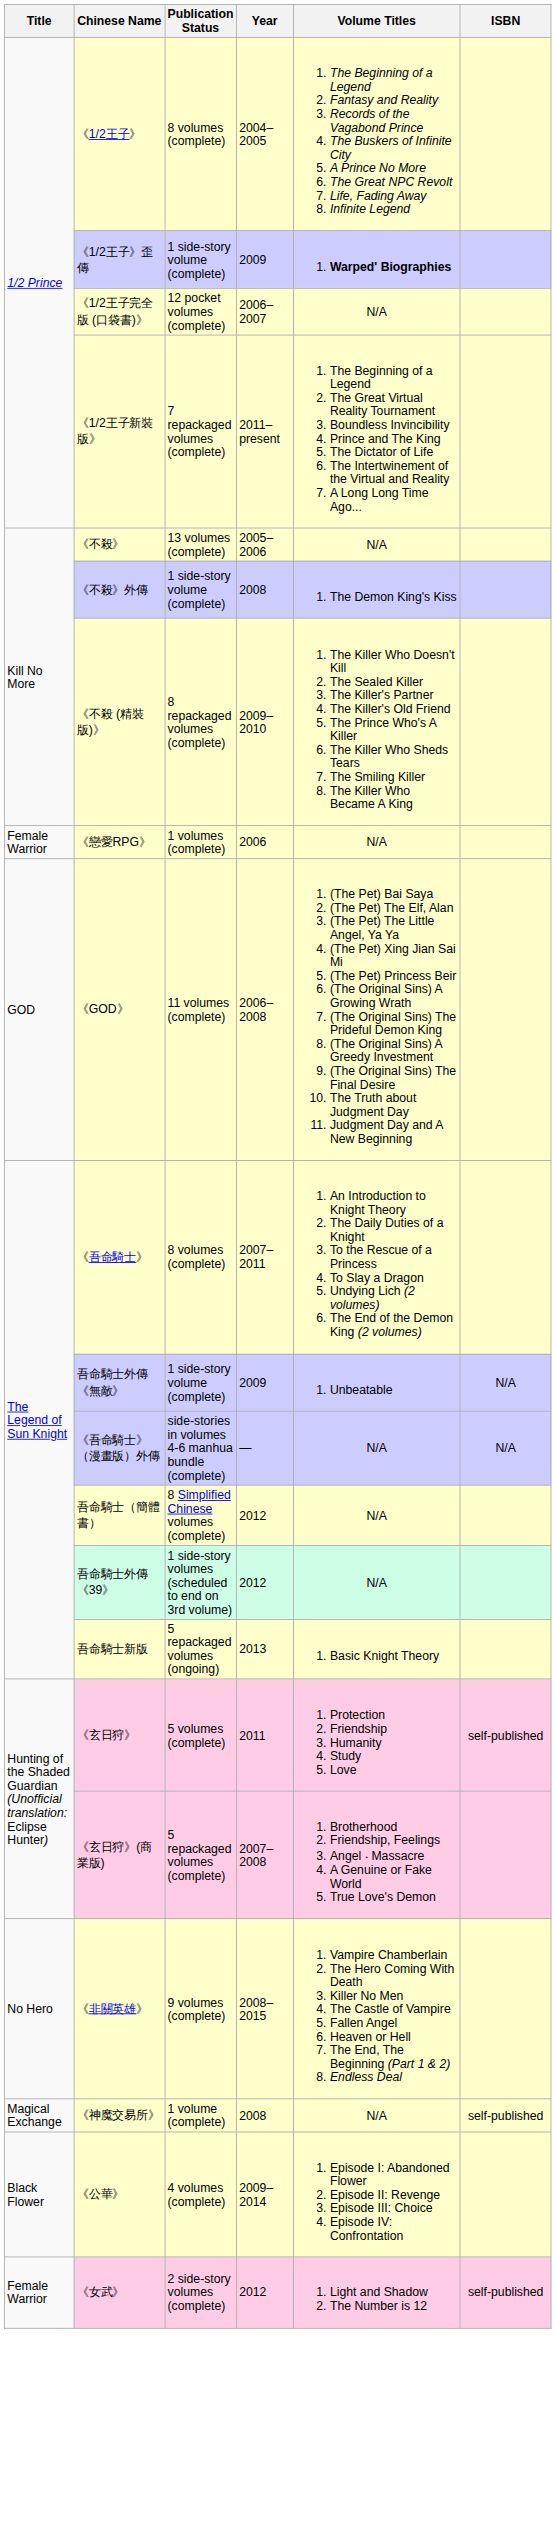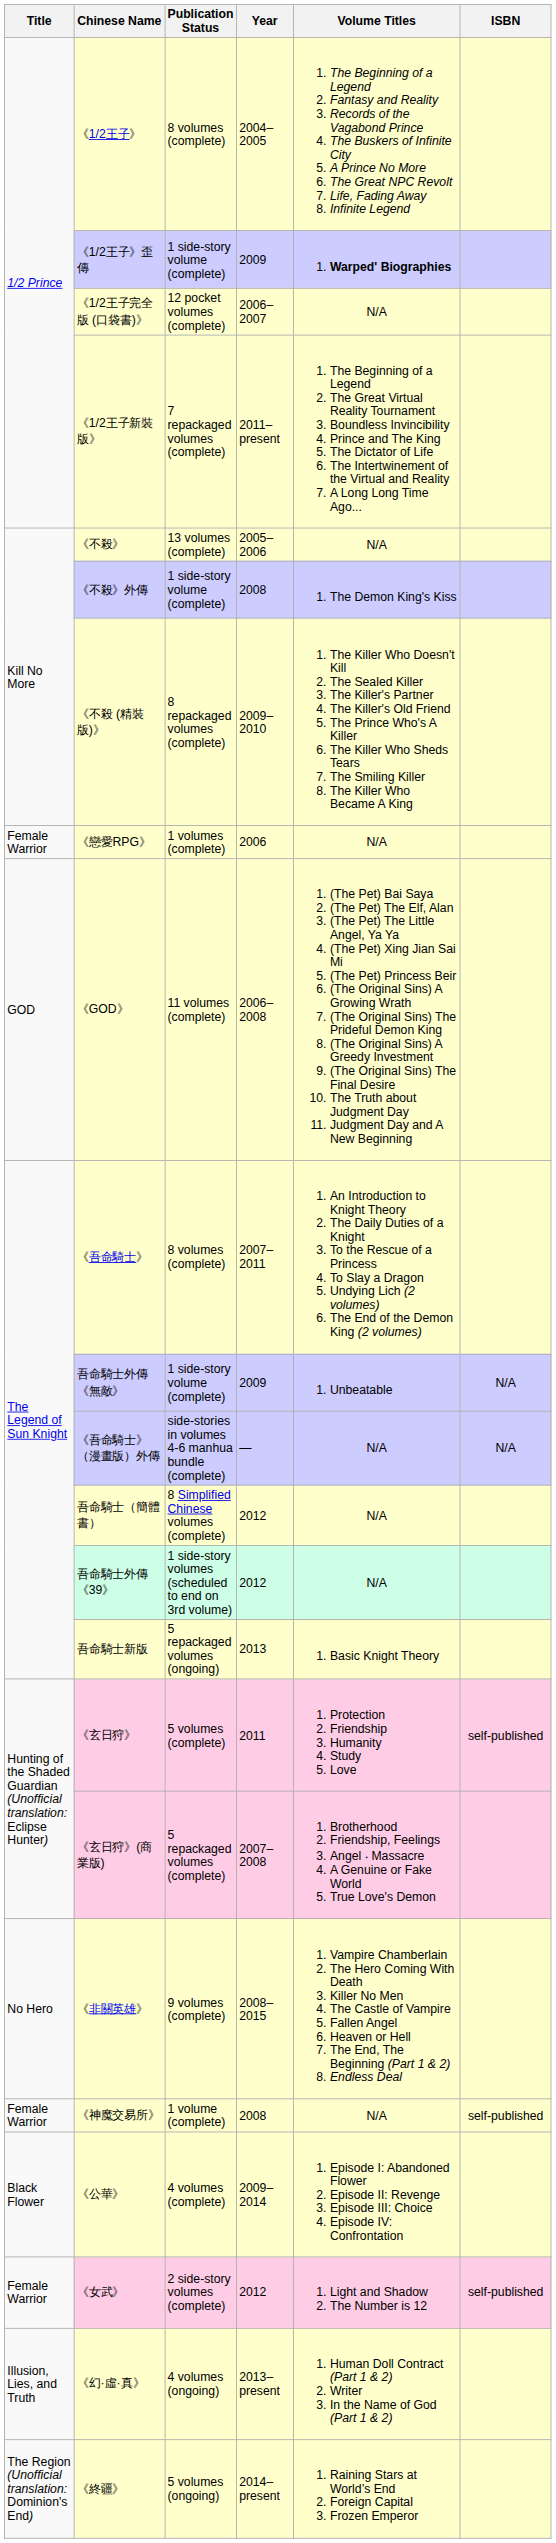(35, 2116) Magical Exchange -> (28, 2116) Female Warrior
+ row: (111, 2384)
+ row: (101, 2489)
